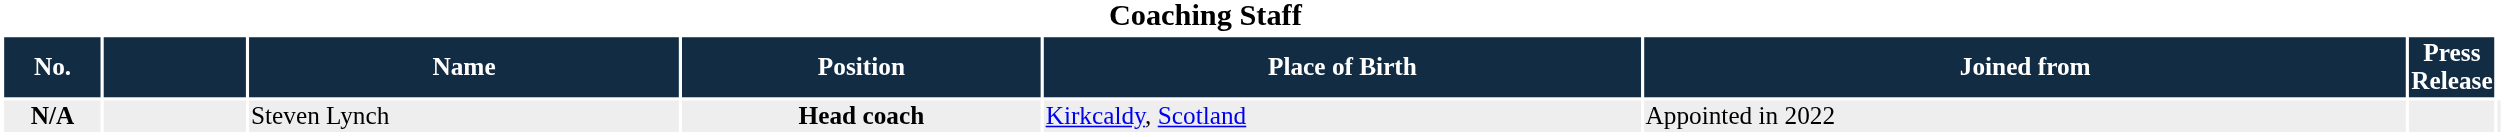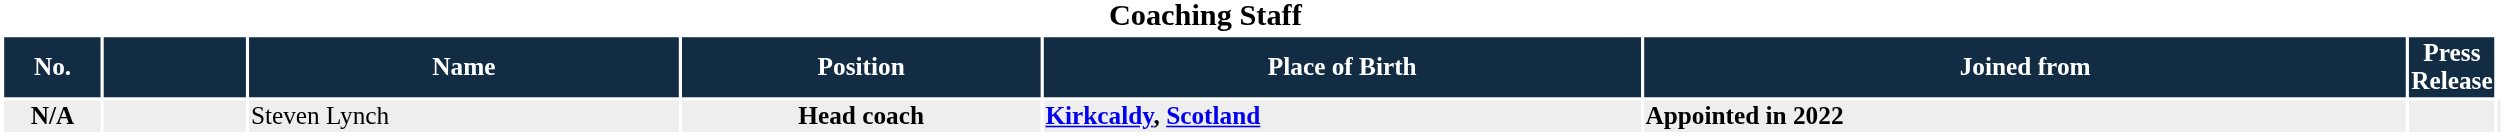(1146, 115) normal -> (1153, 115) bold
(1740, 115) normal -> (1745, 115) bold
